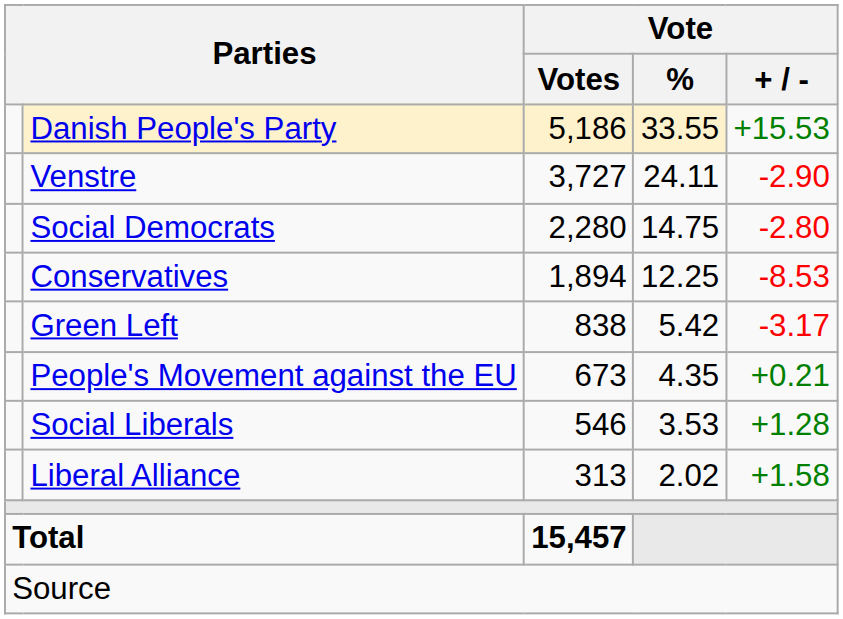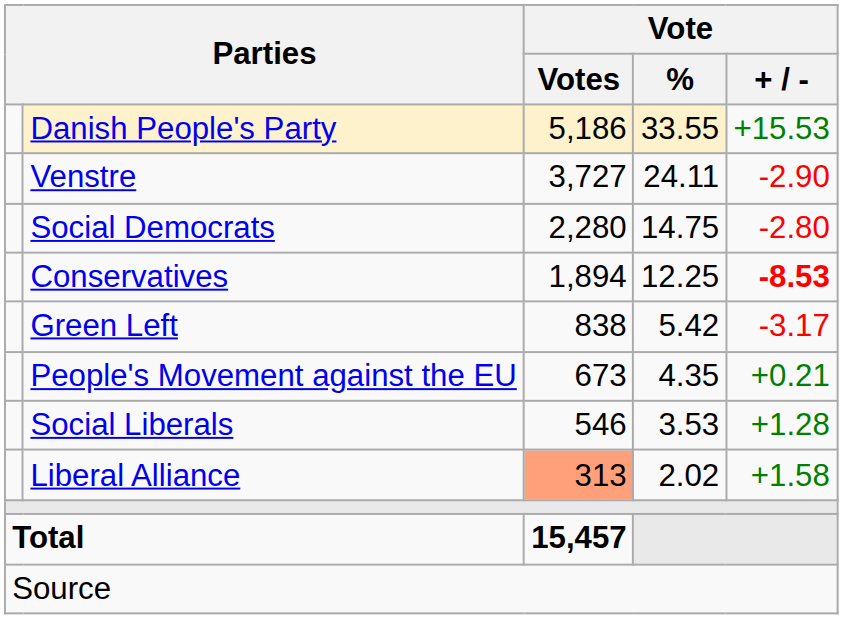(794, 276) normal -> (794, 276) bold
(601, 474) no background -> (601, 474) lightsalmon background
